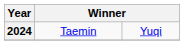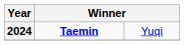(78, 31) normal -> (79, 31) bold
